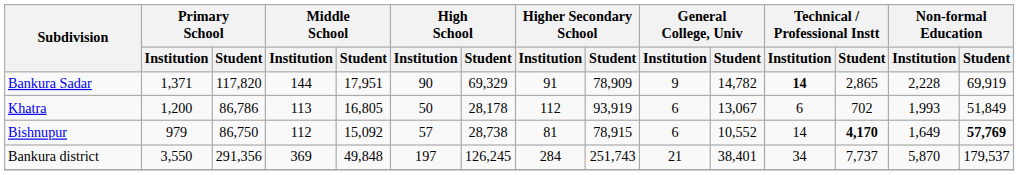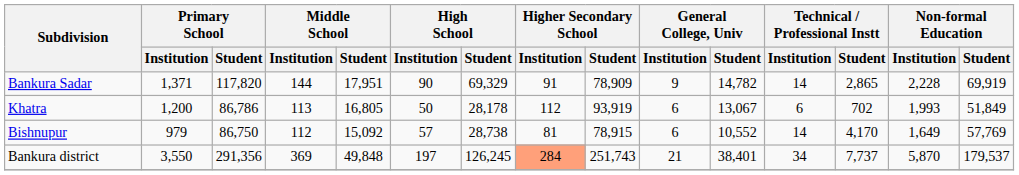(800, 83) bold -> (800, 83) normal
(862, 132) bold -> (862, 132) normal
(987, 132) bold -> (987, 132) normal
(550, 157) no background -> (550, 157) lightsalmon background
